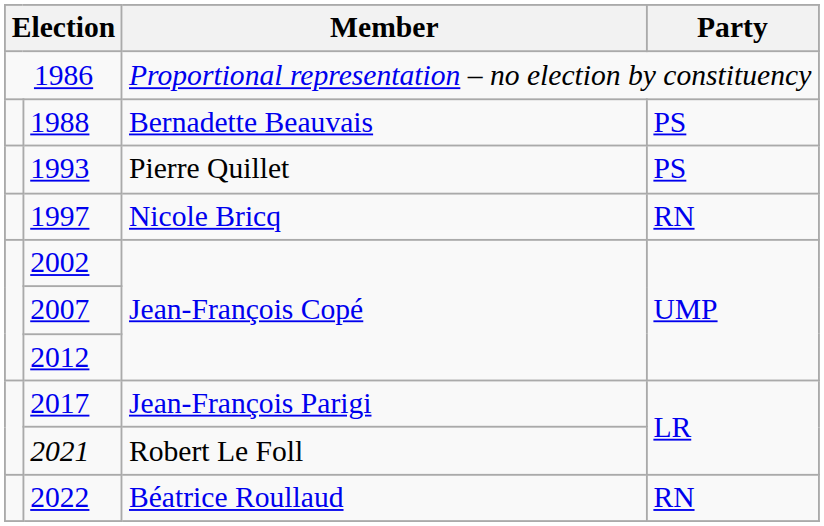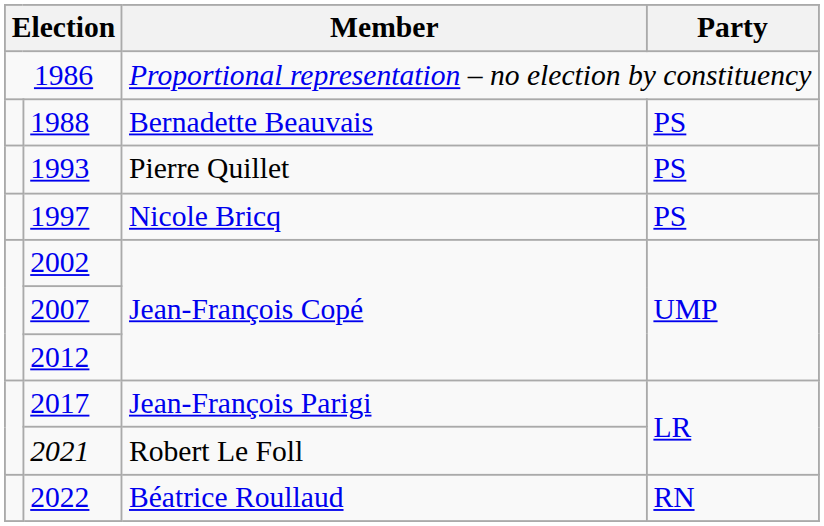(674, 215) RN -> (670, 215) PS
